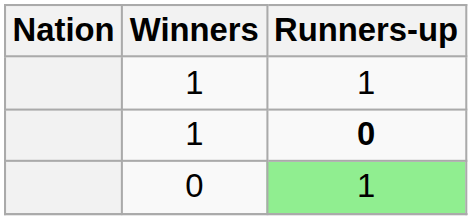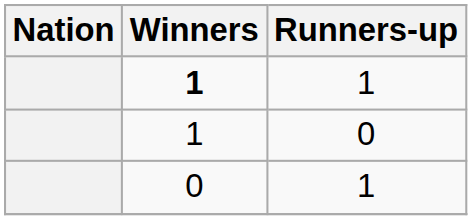(194, 82) normal -> (194, 82) bold
(366, 134) bold -> (366, 134) normal
(366, 186) lightgreen background -> (366, 186) no background
